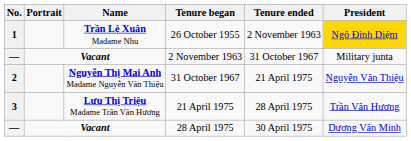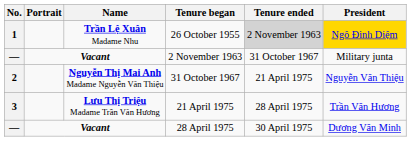(284, 34) no background -> (284, 34) lightgrey background
